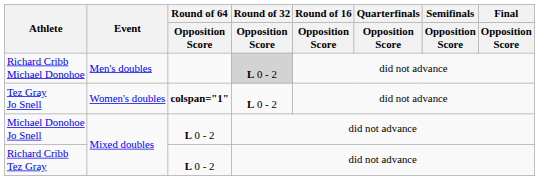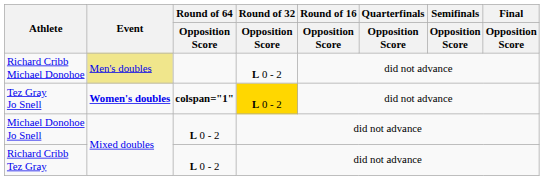(121, 68) no background -> (121, 68) khaki background
(262, 74) lightgrey background -> (267, 74) no background
(127, 99) normal -> (130, 99) bold
(262, 105) no background -> (267, 105) gold background
